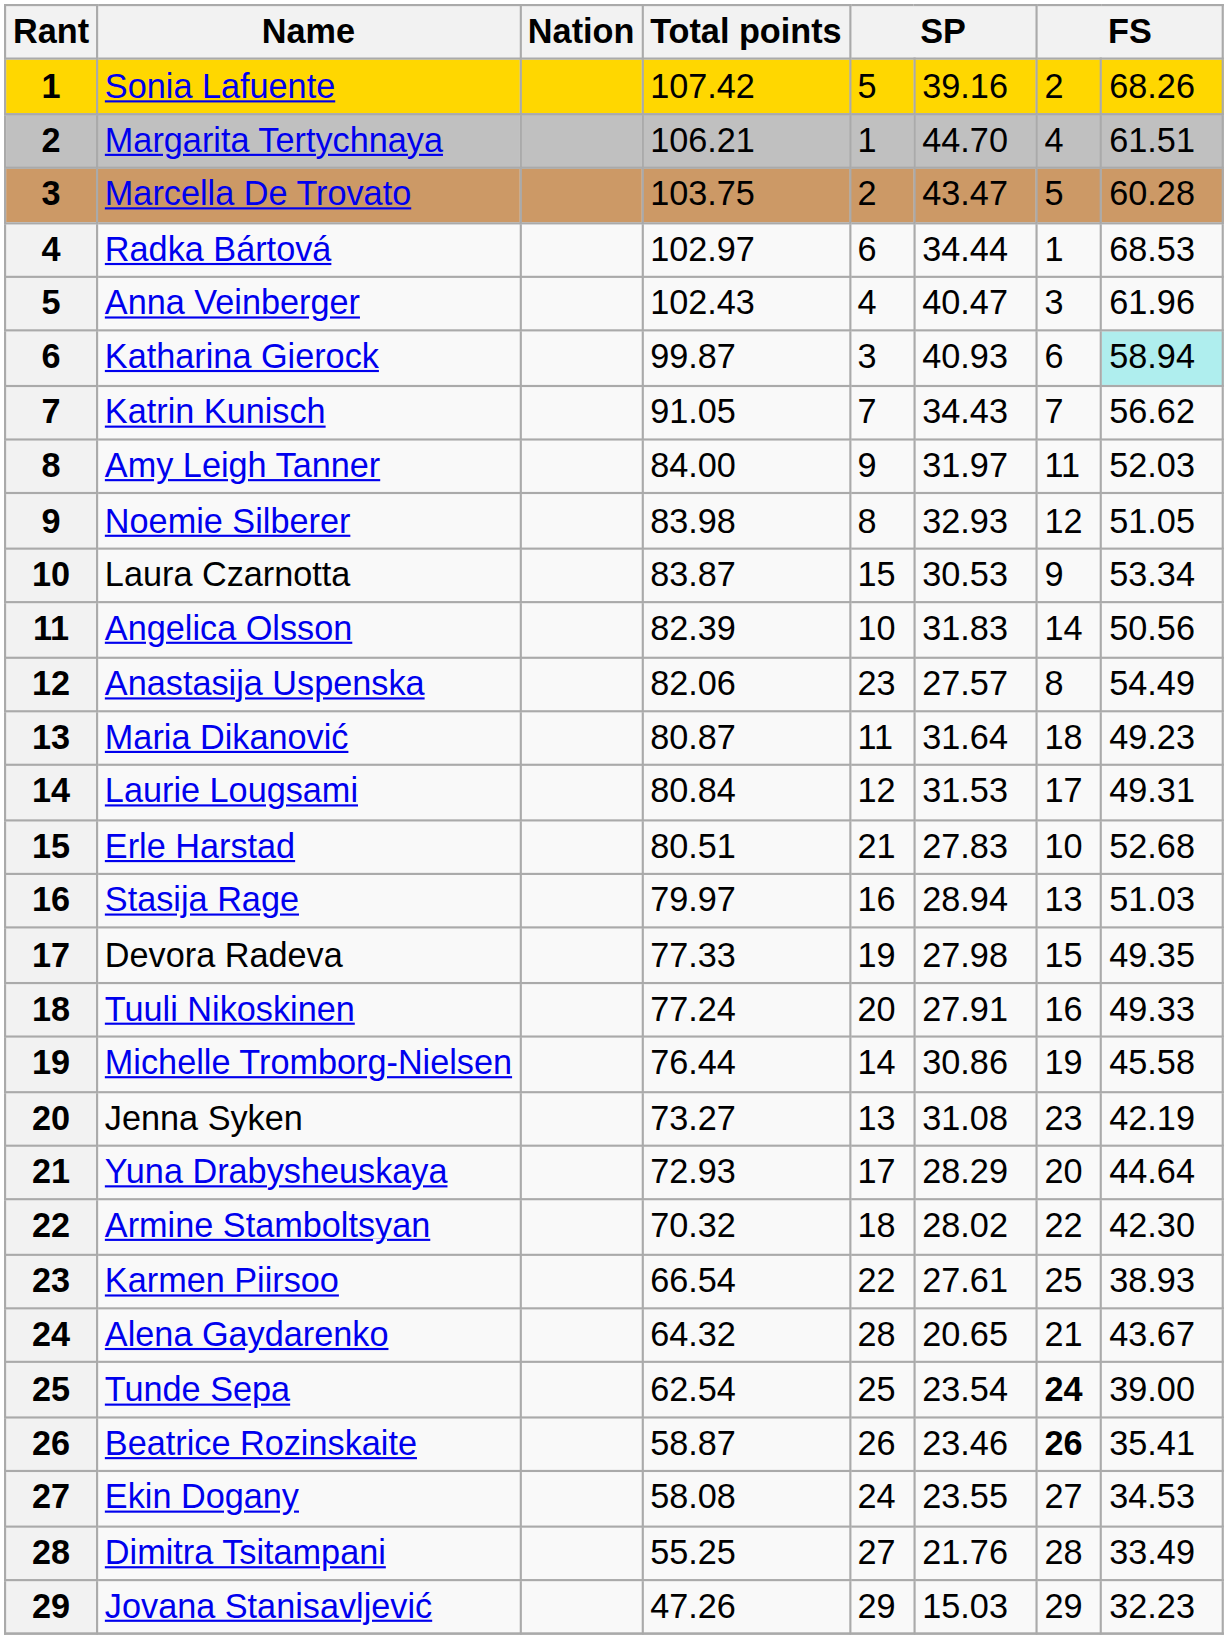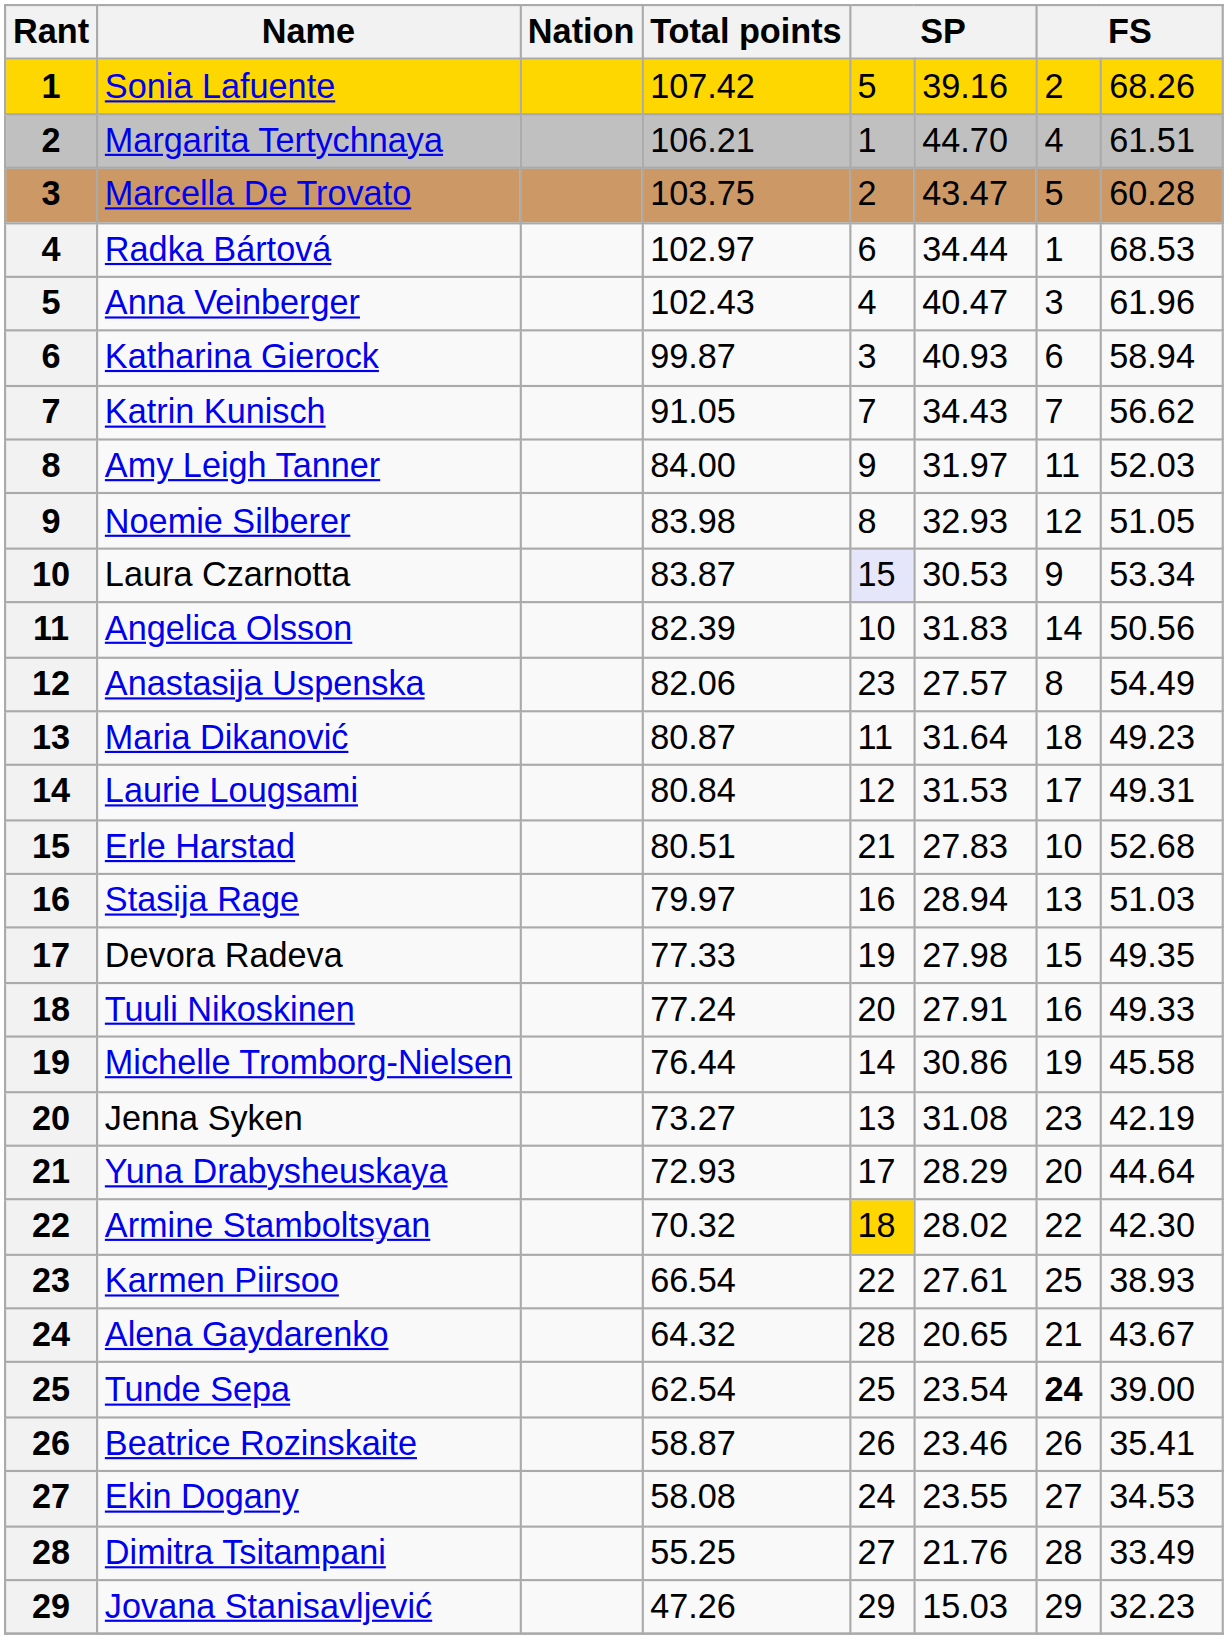(1152, 357) paleturquoise background -> (1152, 357) no background
(876, 574) no background -> (876, 574) lavender background
(876, 1226) no background -> (876, 1226) gold background
(1063, 1443) bold -> (1063, 1443) normal
